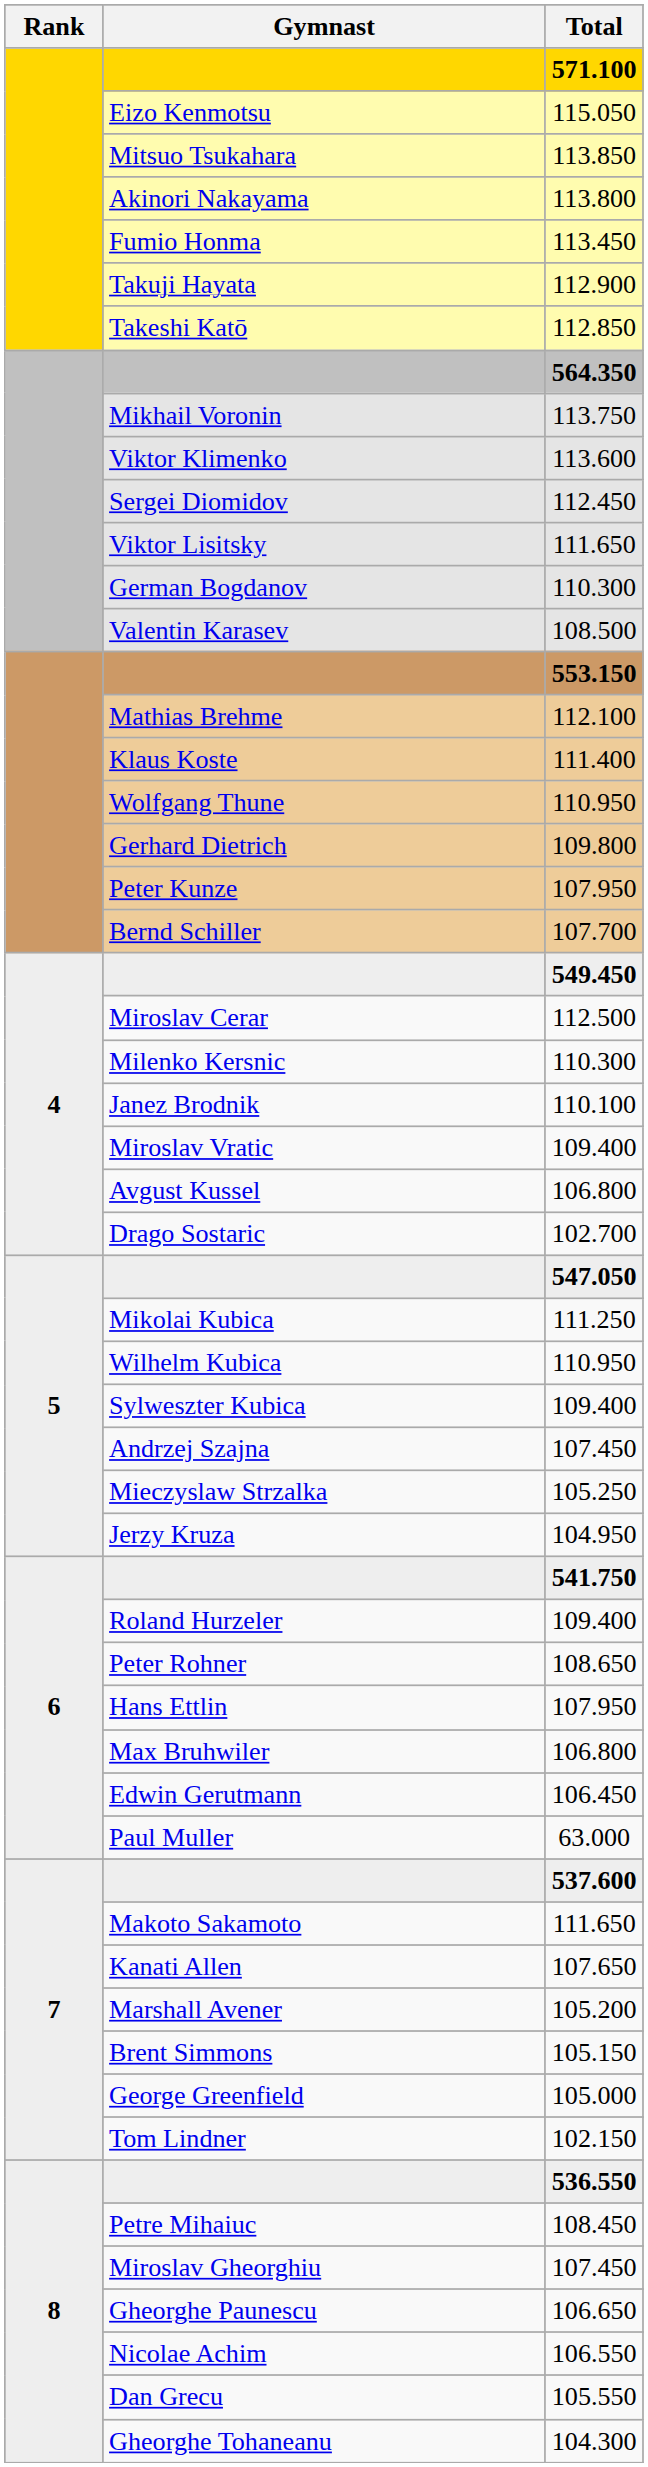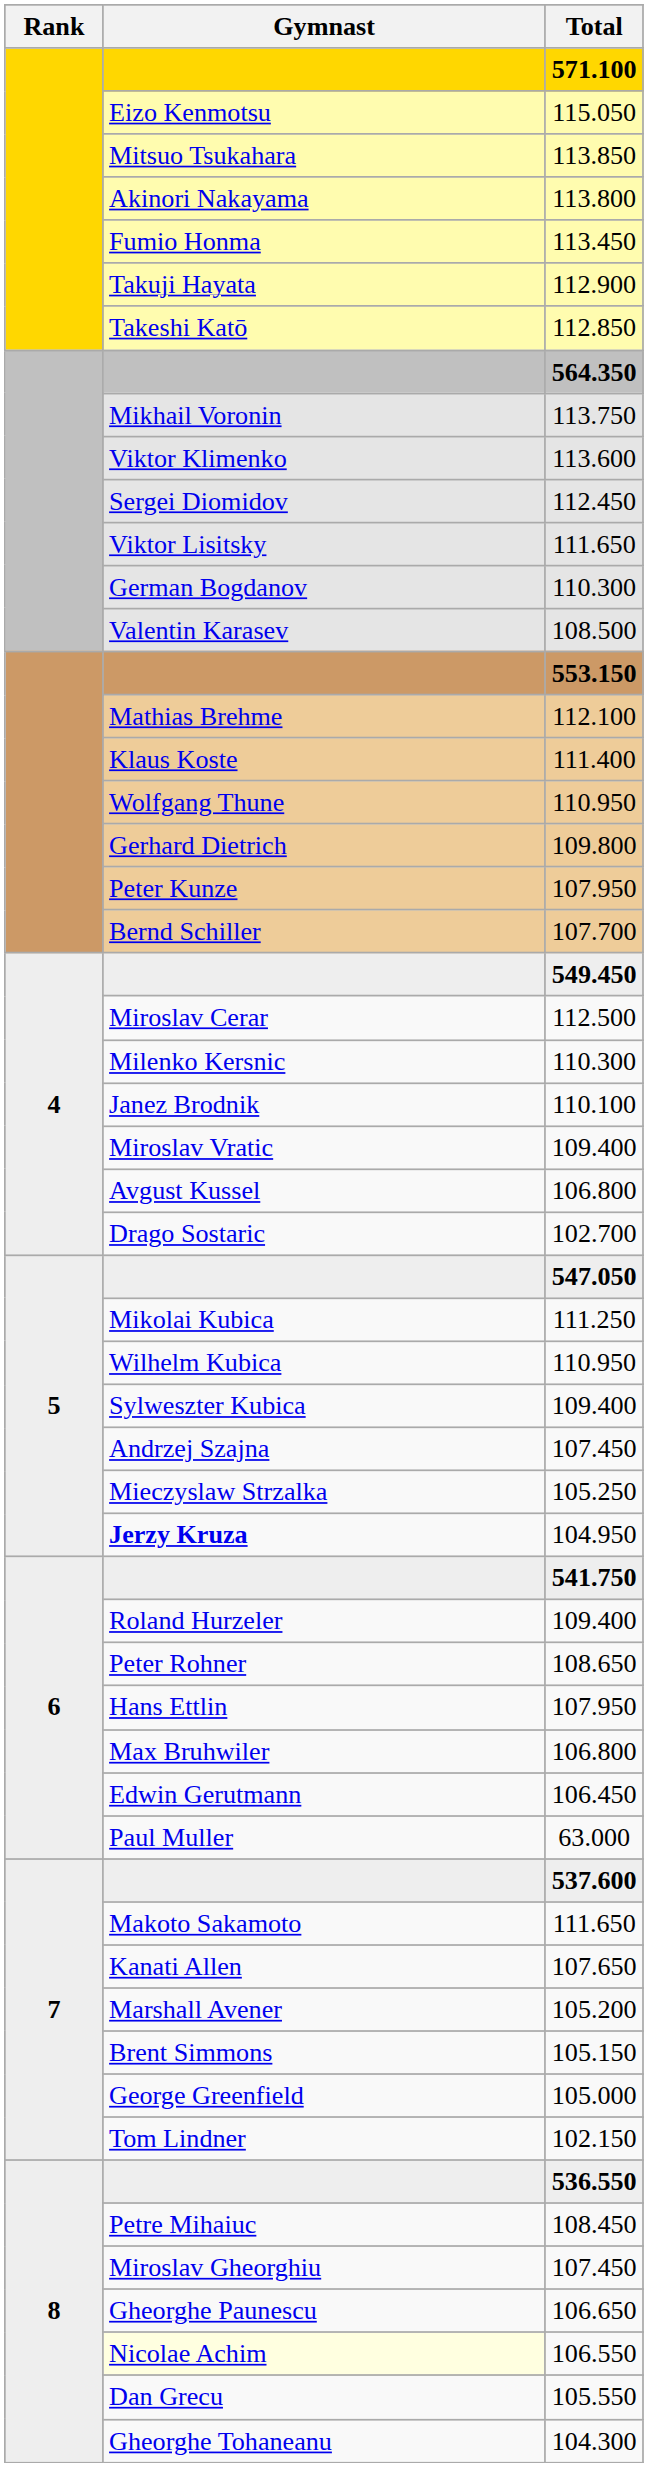(172, 1535) normal -> (178, 1535) bold
(188, 2354) no background -> (188, 2354) lightyellow background
